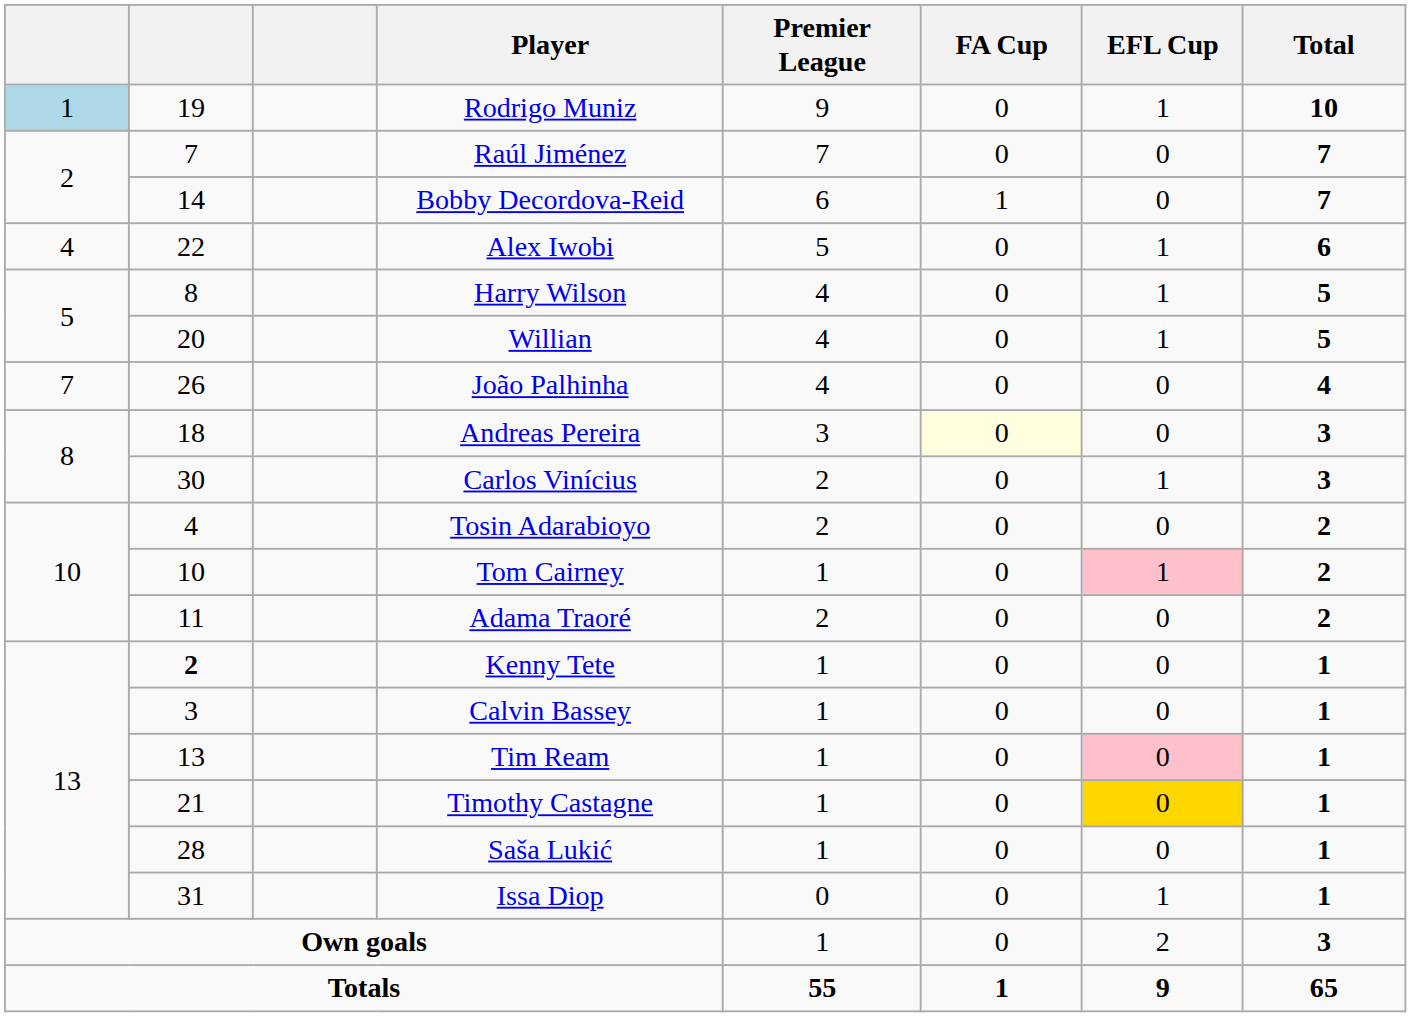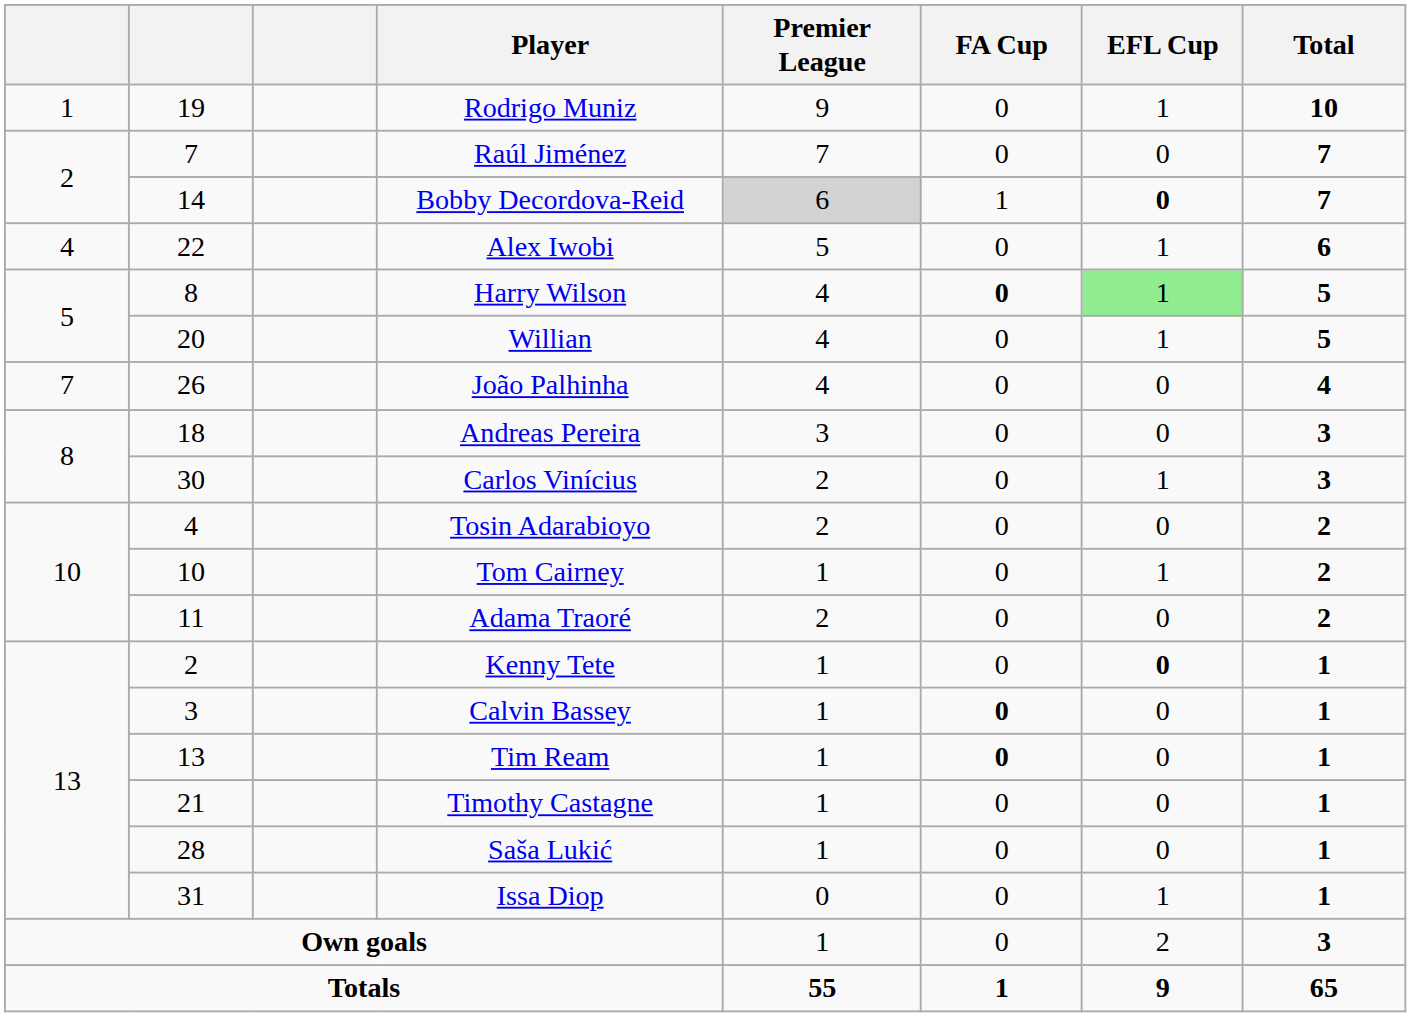(67, 107) lightblue background -> (67, 107) no background
(822, 200) no background -> (822, 200) lightgrey background
(1163, 200) normal -> (1163, 200) bold
(1002, 292) normal -> (1002, 292) bold
(1163, 292) no background -> (1163, 292) lightgreen background
(1002, 432) lightyellow background -> (1002, 432) no background
(1163, 571) pink background -> (1163, 571) no background
(191, 663) bold -> (191, 663) normal
(1163, 663) normal -> (1163, 663) bold
(1002, 710) normal -> (1002, 710) bold
(1002, 756) normal -> (1002, 756) bold
(1163, 756) pink background -> (1163, 756) no background
(1163, 803) gold background -> (1163, 803) no background
